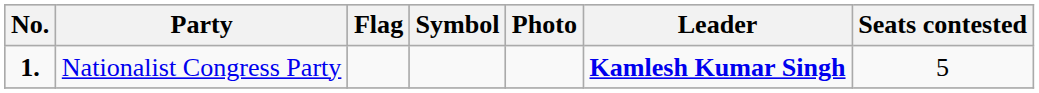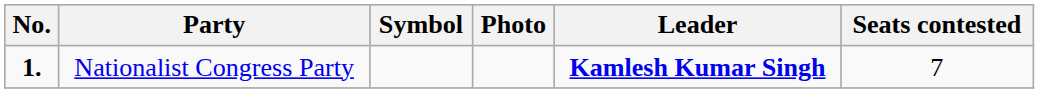- column: (379, 25)
(943, 66) 5 -> (937, 66) 7
